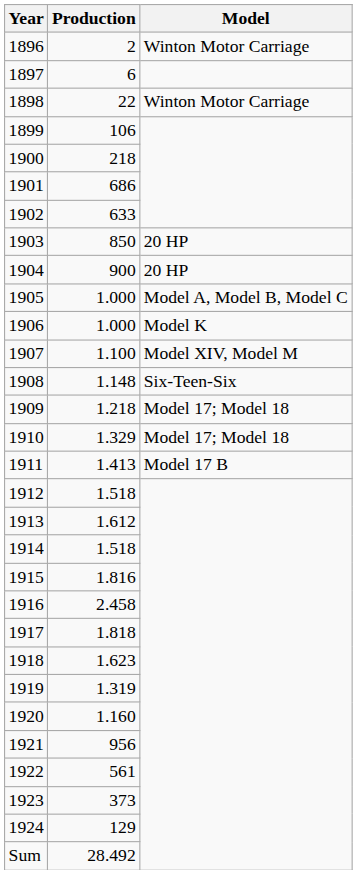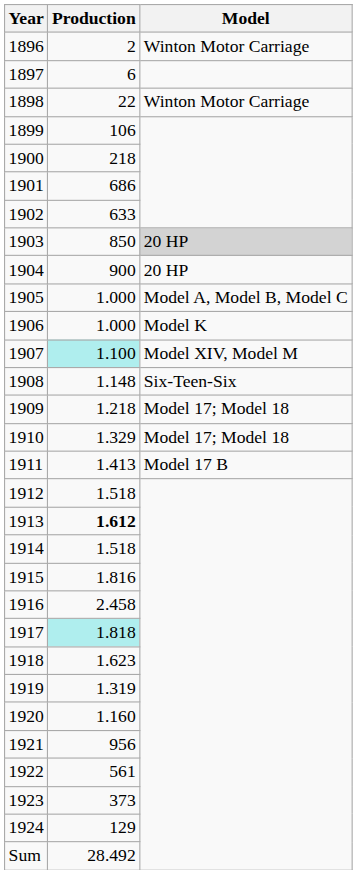(166, 241) no background -> (166, 241) lightgrey background
(116, 353) no background -> (116, 353) paleturquoise background
(116, 520) normal -> (116, 520) bold
(116, 632) no background -> (116, 632) paleturquoise background
